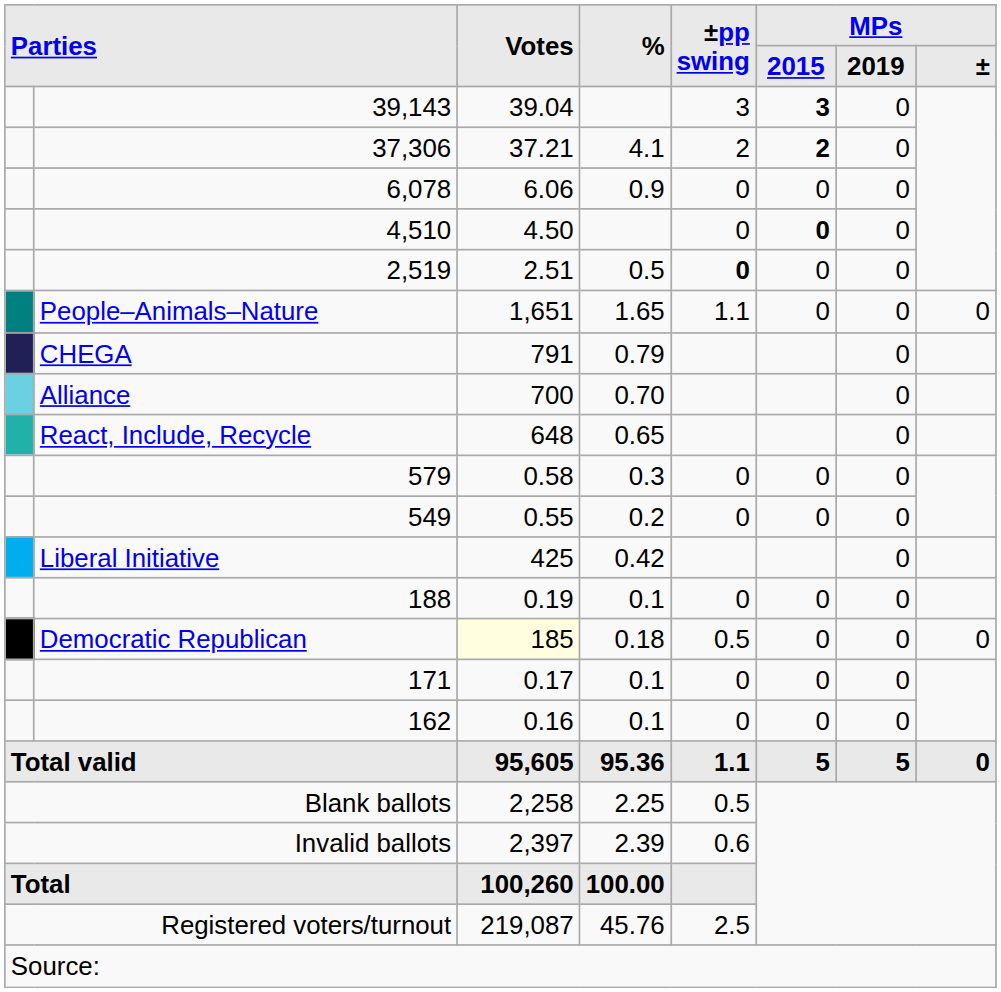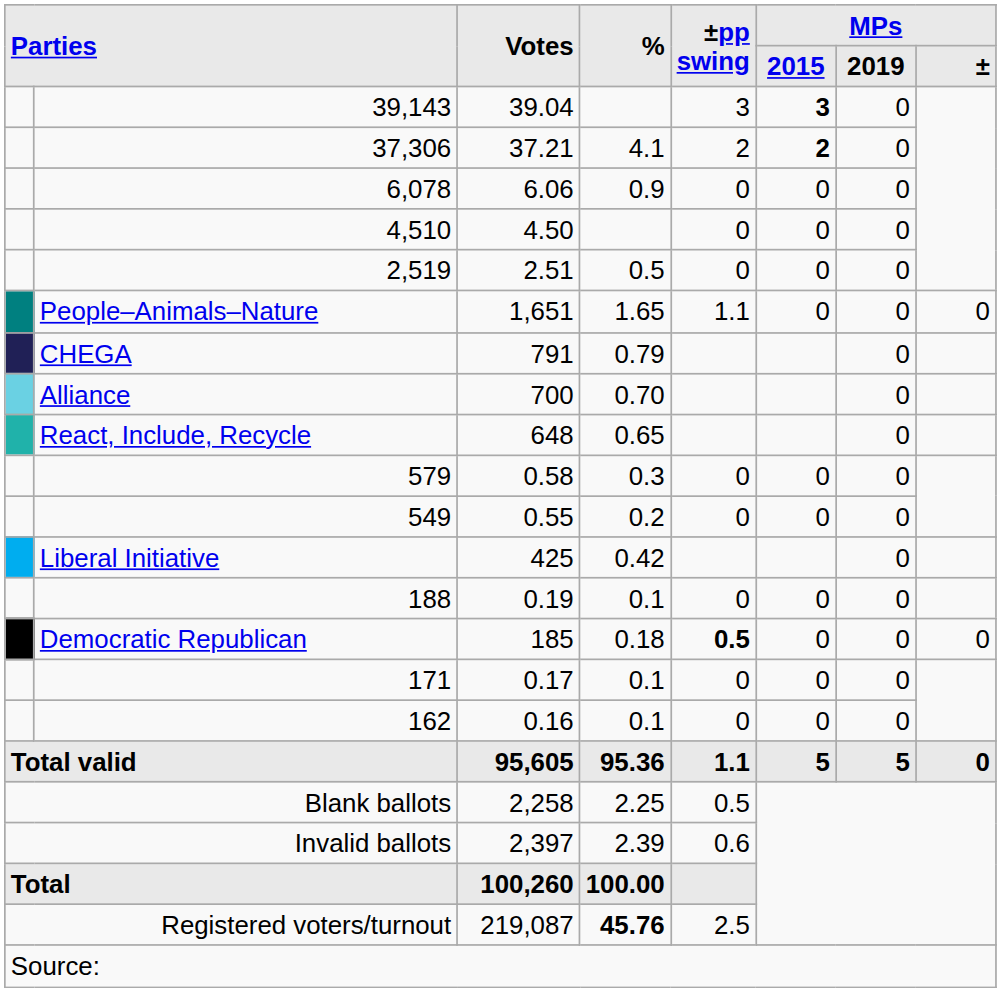(823, 230) bold -> (823, 230) normal
(743, 271) bold -> (743, 271) normal
(552, 639) lightyellow background -> (552, 639) no background
(732, 639) normal -> (732, 639) bold
(632, 925) normal -> (632, 925) bold
